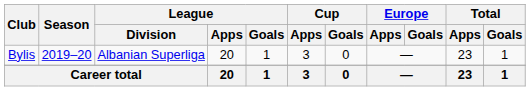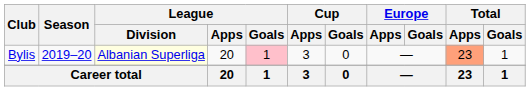(151, 55) no background -> (151, 55) lightyellow background
(266, 55) no background -> (266, 55) pink background
(465, 55) no background -> (465, 55) lightsalmon background
